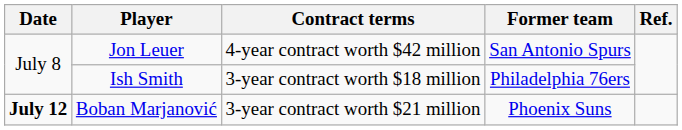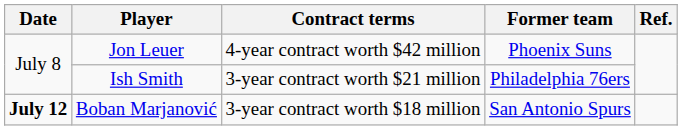(560, 49) San Antonio Spurs -> (560, 49) Phoenix Suns
(353, 79) 3-year contract worth $18 million -> (353, 79) 3-year contract worth $21 million
(353, 109) 3-year contract worth $21 million -> (353, 109) 3-year contract worth $18 million
(560, 109) Phoenix Suns -> (560, 109) San Antonio Spurs
